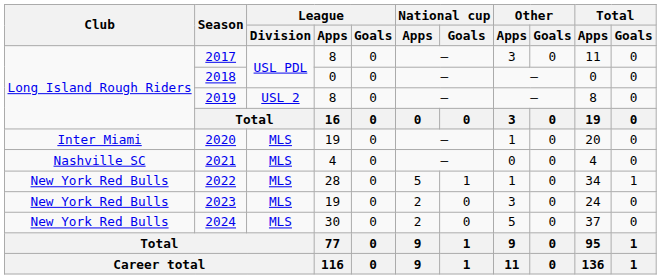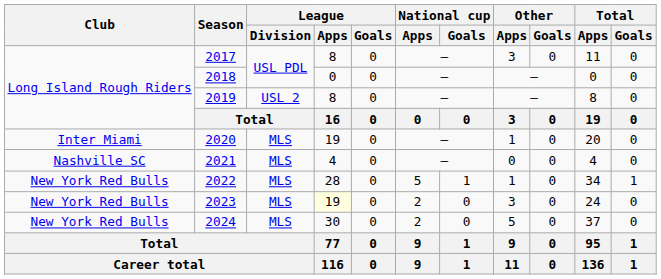(333, 202) no background -> (333, 202) lightyellow background
